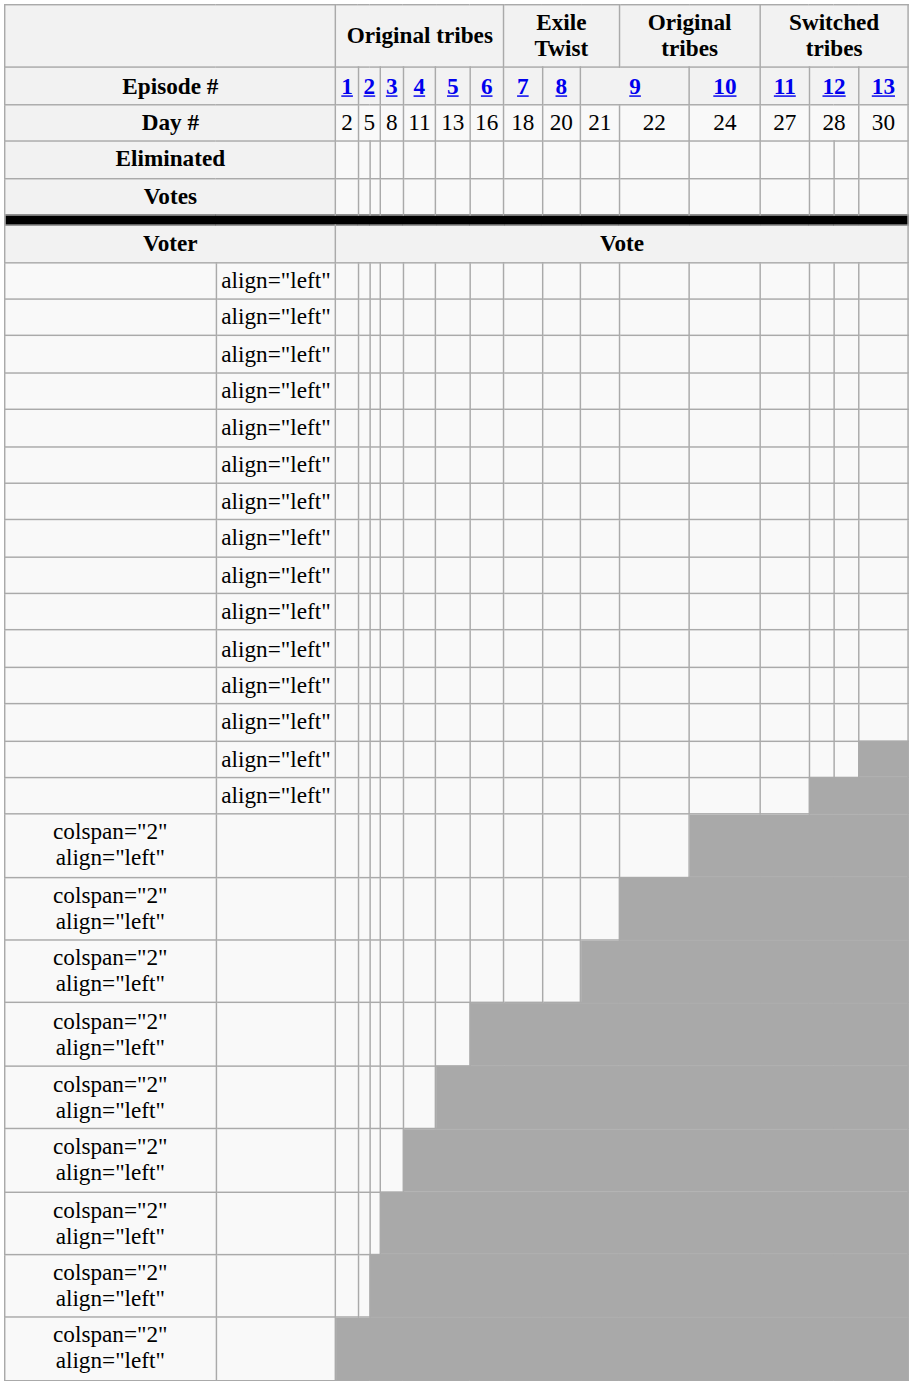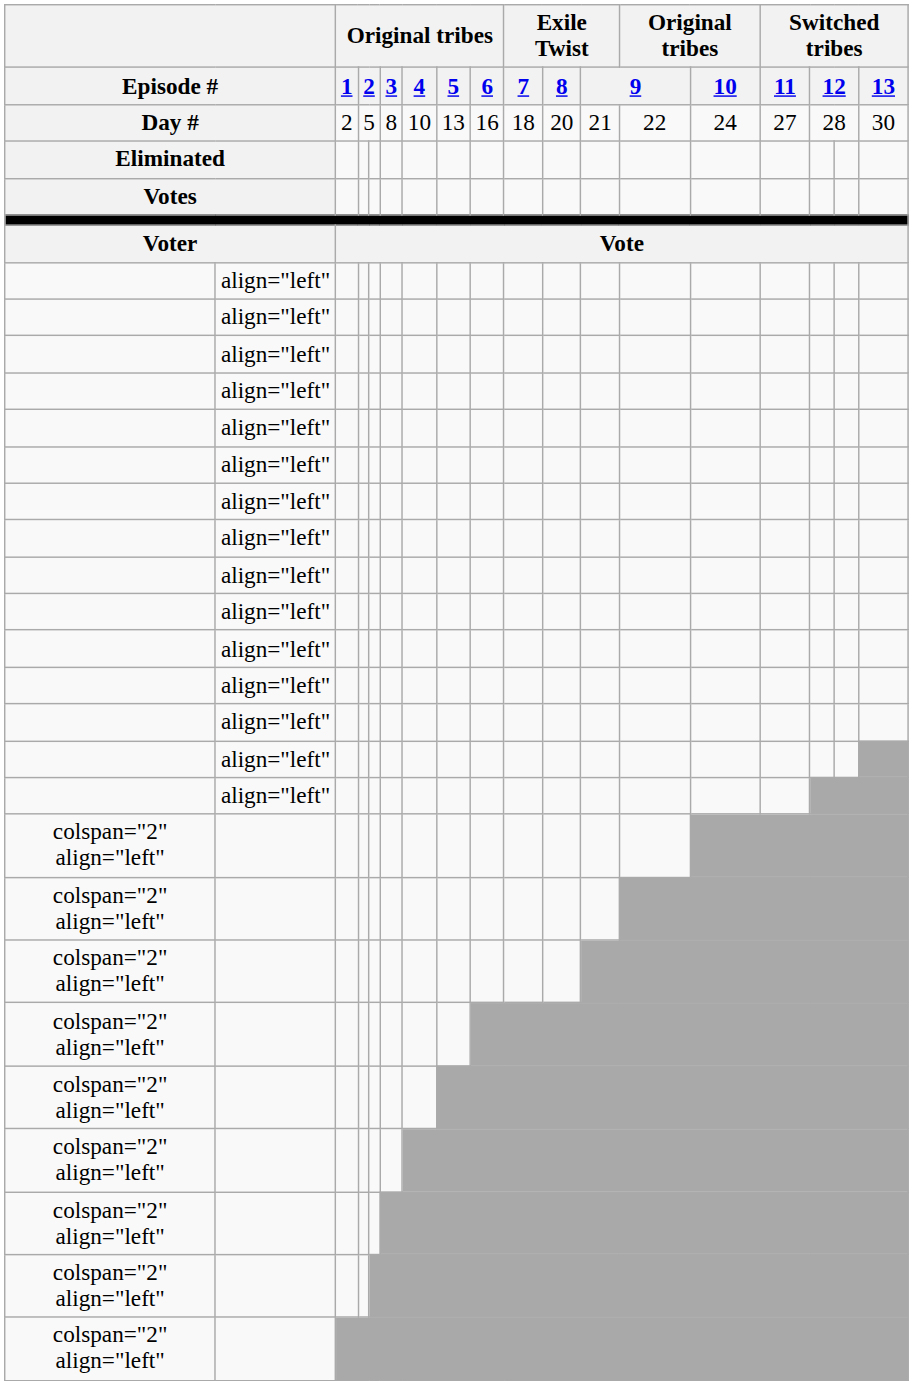(419, 122) 11 -> (419, 122) 10
